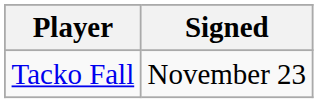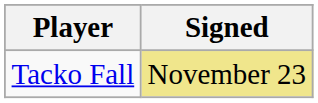(227, 73) no background -> (227, 73) khaki background
